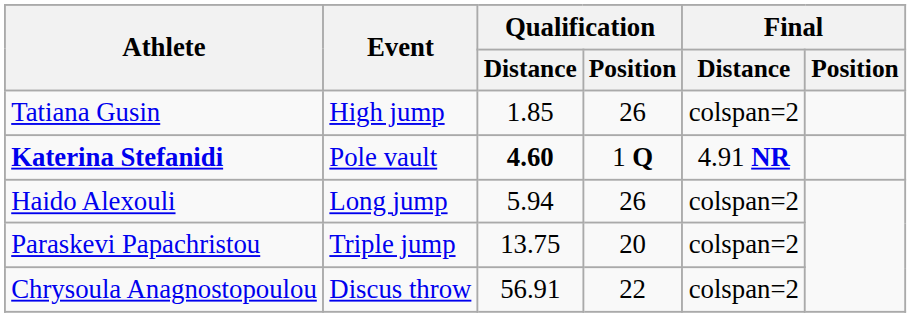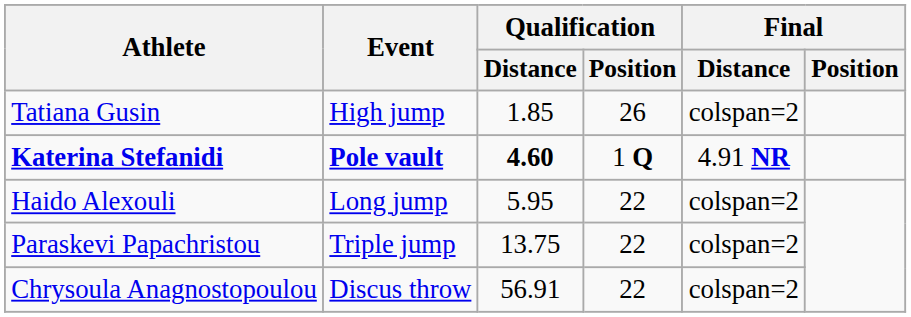(383, 157) normal -> (386, 157) bold
(530, 201) 5.94 -> (530, 201) 5.95
(633, 201) 26 -> (633, 201) 22
(633, 245) 20 -> (633, 245) 22
